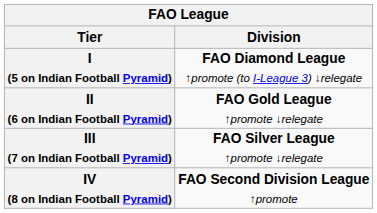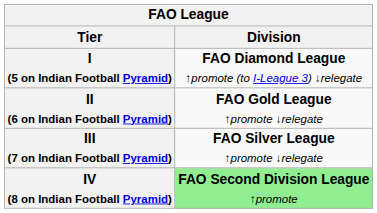(274, 188) no background -> (274, 188) lightgreen background
